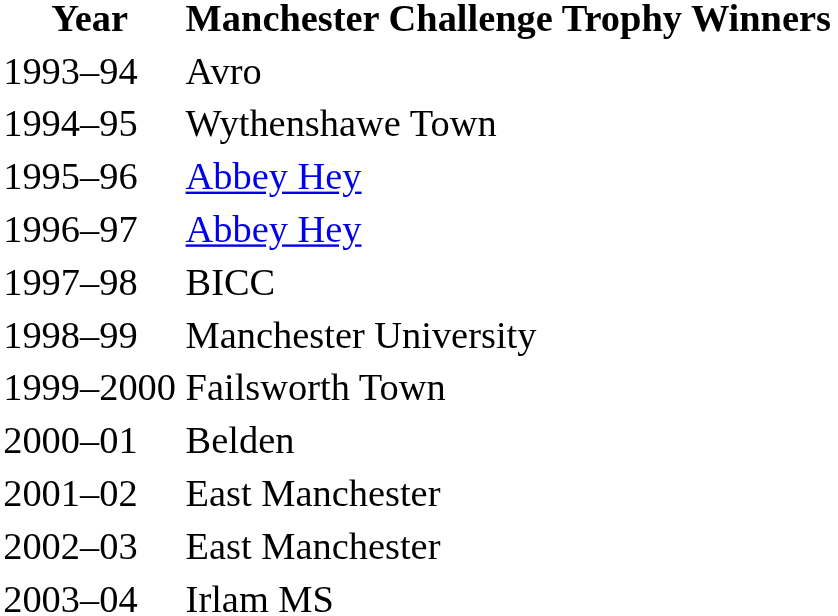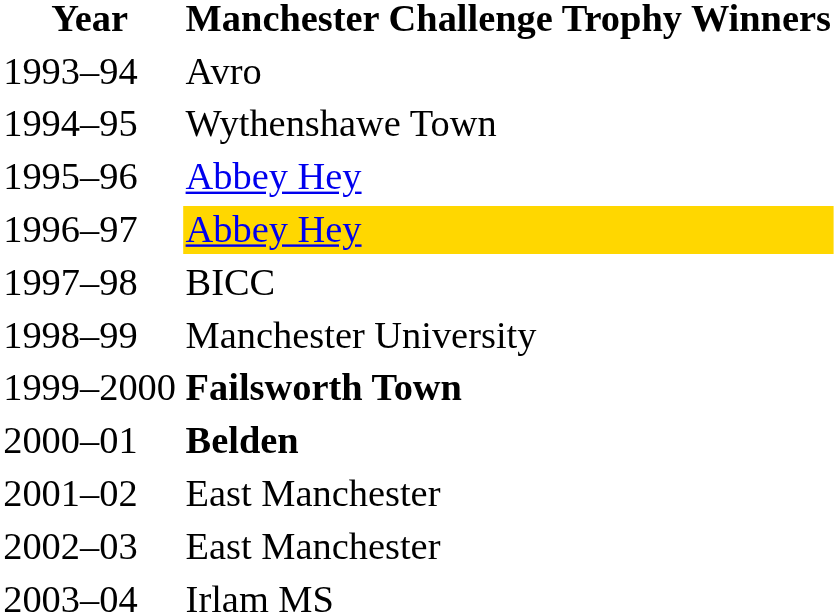(274, 229) no background -> (274, 229) gold background
(316, 387) normal -> (324, 387) bold
(240, 440) normal -> (242, 440) bold
